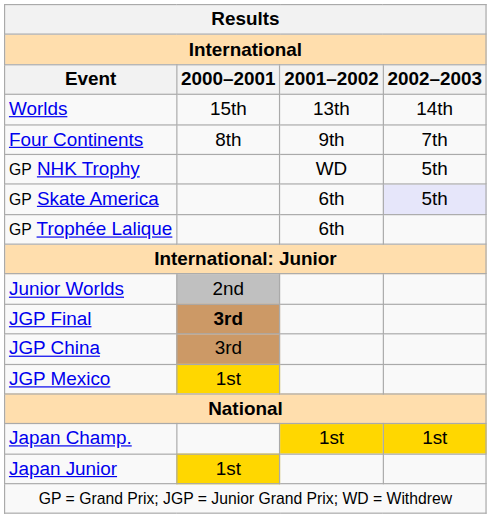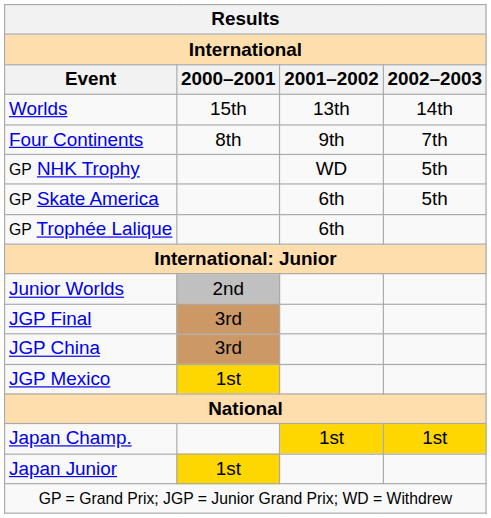(435, 199) lavender background -> (435, 199) no background
(228, 318) bold -> (228, 318) normal
